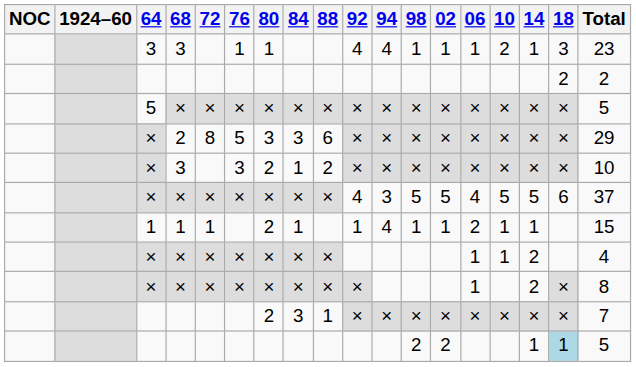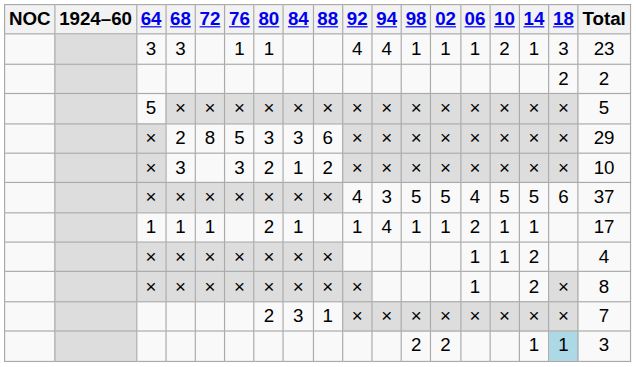(604, 227) 15 -> (604, 227) 17
(604, 345) 5 -> (604, 345) 3
